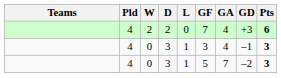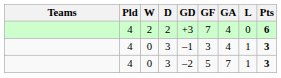columns swapped: (186, 13) <-> (247, 13)
